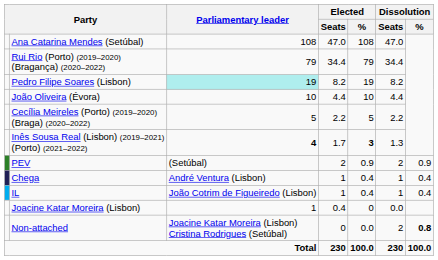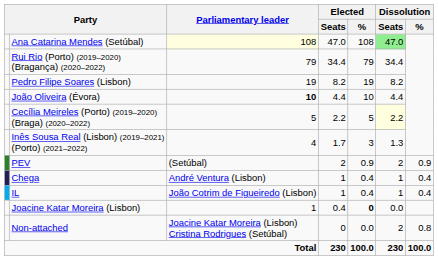(308, 42) no background -> (308, 42) lightyellow background
(394, 42) no background -> (394, 42) lightgreen background
(311, 82) paleturquoise background -> (311, 82) no background
(311, 97) normal -> (311, 97) bold
(397, 117) no background -> (397, 117) lightyellow background
(314, 143) bold -> (314, 143) normal
(371, 143) bold -> (371, 143) normal
(371, 208) normal -> (371, 208) bold
(425, 228) bold -> (425, 228) normal
